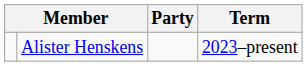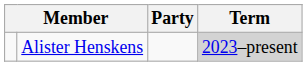(250, 46) no background -> (250, 46) lightgrey background
